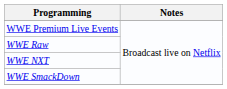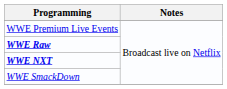(28, 44) normal -> (29, 44) bold
(28, 60) normal -> (29, 60) bold
